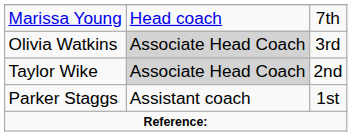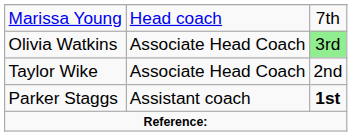(218, 44) lightgrey background -> (218, 44) no background
(328, 44) no background -> (328, 44) lightgreen background
(218, 71) lightgrey background -> (218, 71) no background
(328, 98) normal -> (328, 98) bold
